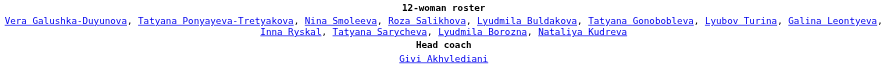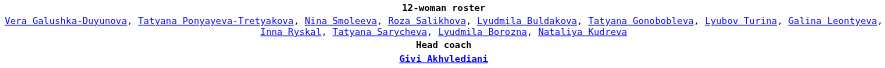(444, 59) normal -> (444, 59) bold
